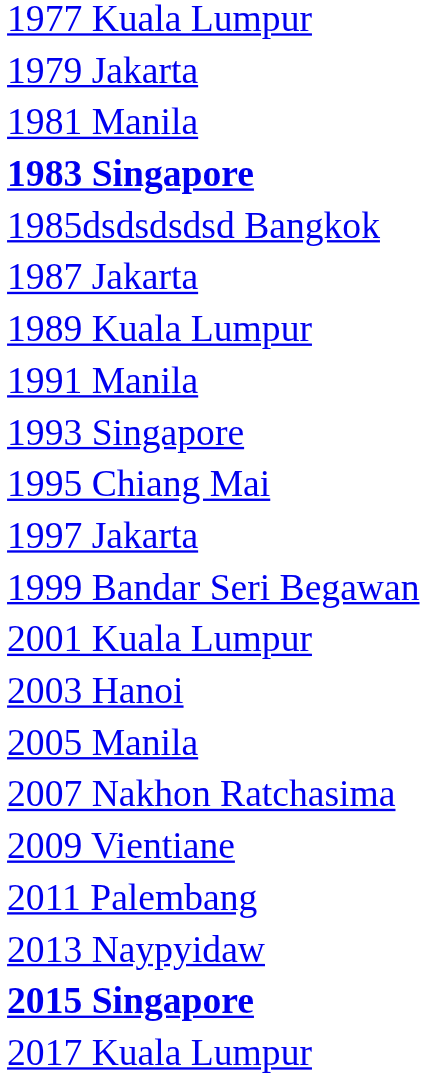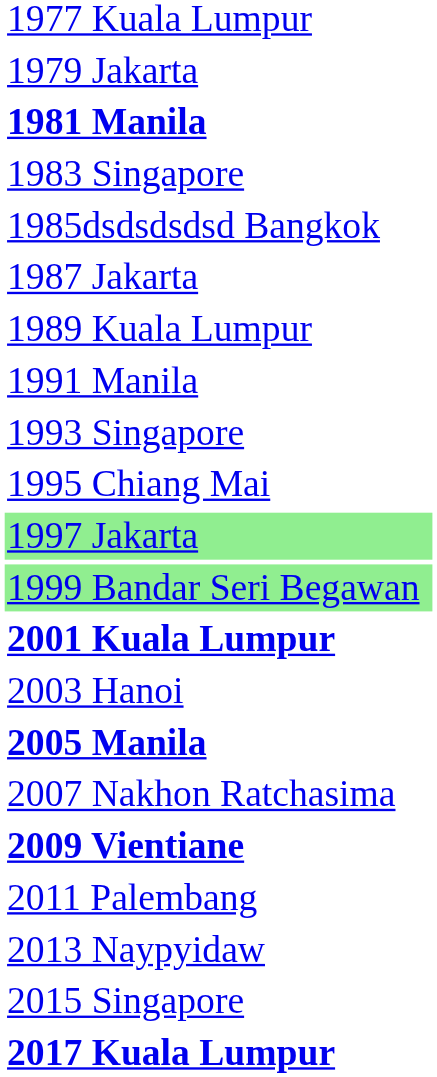(103, 121) normal -> (107, 121) bold
(130, 173) bold -> (126, 173) normal
(103, 535) no background -> (103, 535) lightgreen background
(213, 587) no background -> (213, 587) lightgreen background
(160, 638) normal -> (171, 638) bold
(103, 742) normal -> (107, 742) bold
(121, 845) normal -> (126, 845) bold
(130, 1000) bold -> (126, 1000) normal
(160, 1052) normal -> (171, 1052) bold
